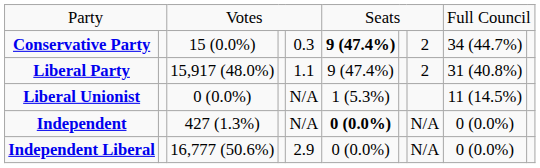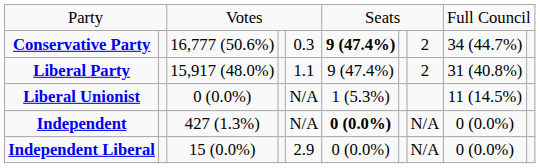(222, 44) 15 (0.0%) -> (222, 44) 16,777 (50.6%)
(222, 149) 16,777 (50.6%) -> (222, 149) 15 (0.0%)
